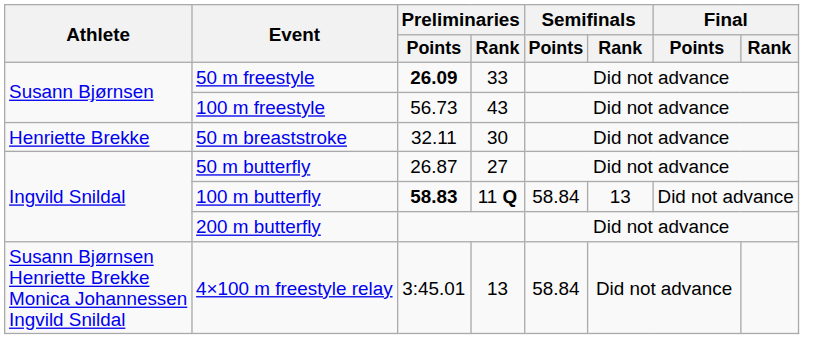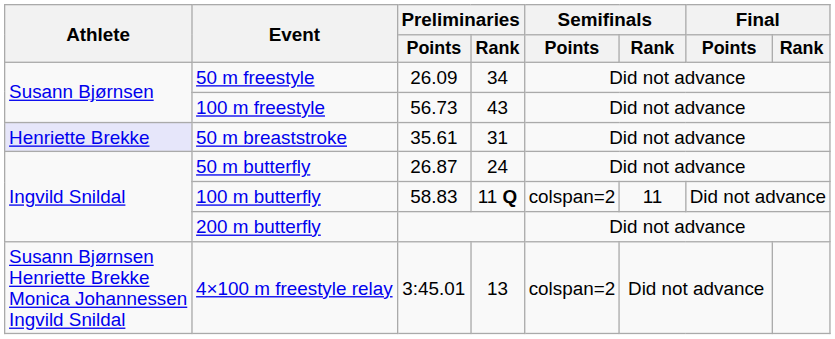(434, 78) bold -> (434, 78) normal
(497, 78) 33 -> (497, 78) 34
(79, 137) no background -> (79, 137) lavender background
(434, 137) 32.11 -> (434, 137) 35.61
(497, 137) 30 -> (497, 137) 31
(497, 167) 27 -> (497, 167) 24
(434, 197) bold -> (434, 197) normal
(556, 197) 58.84 -> (572, 197) colspan=2
(620, 197) 13 -> (652, 197) 11
(556, 288) 58.84 -> (572, 288) colspan=2
